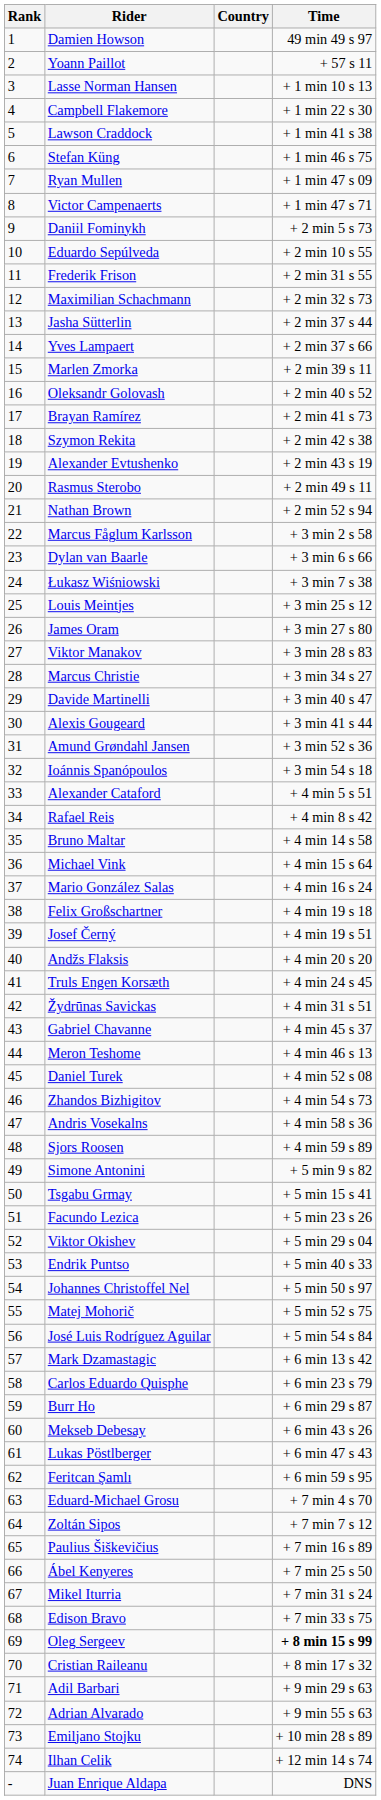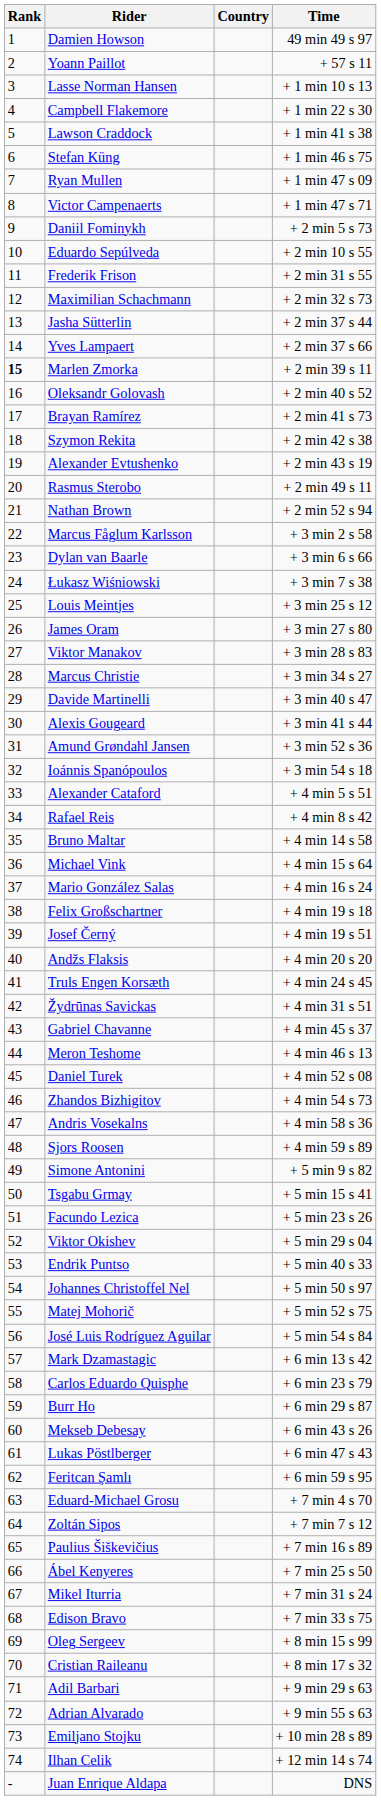(15, 369) normal -> (15, 369) bold
(327, 1642) bold -> (327, 1642) normal
